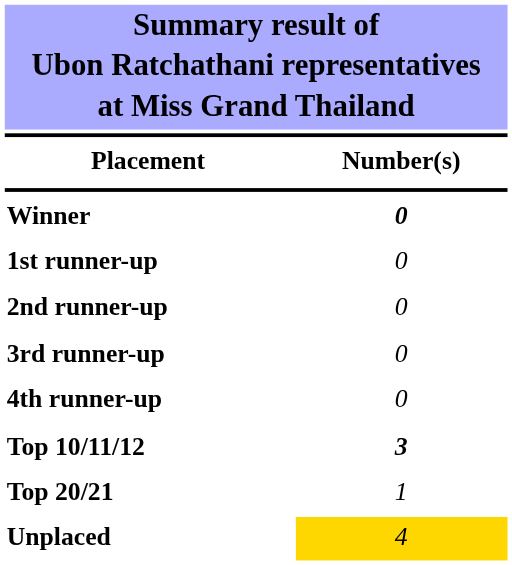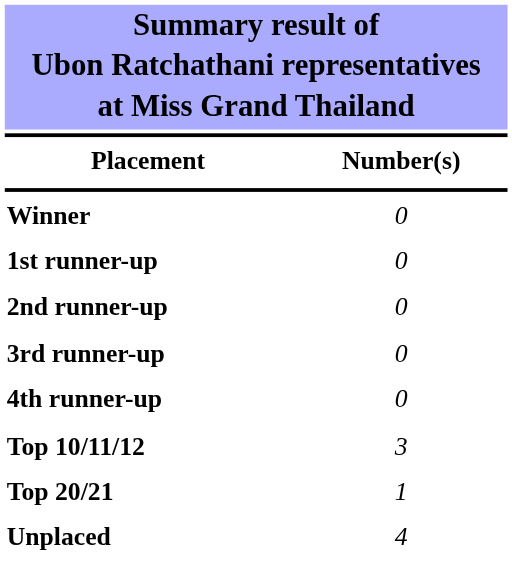(401, 215) bold -> (401, 215) normal
(401, 445) bold -> (401, 445) normal
(401, 538) gold background -> (401, 538) no background
